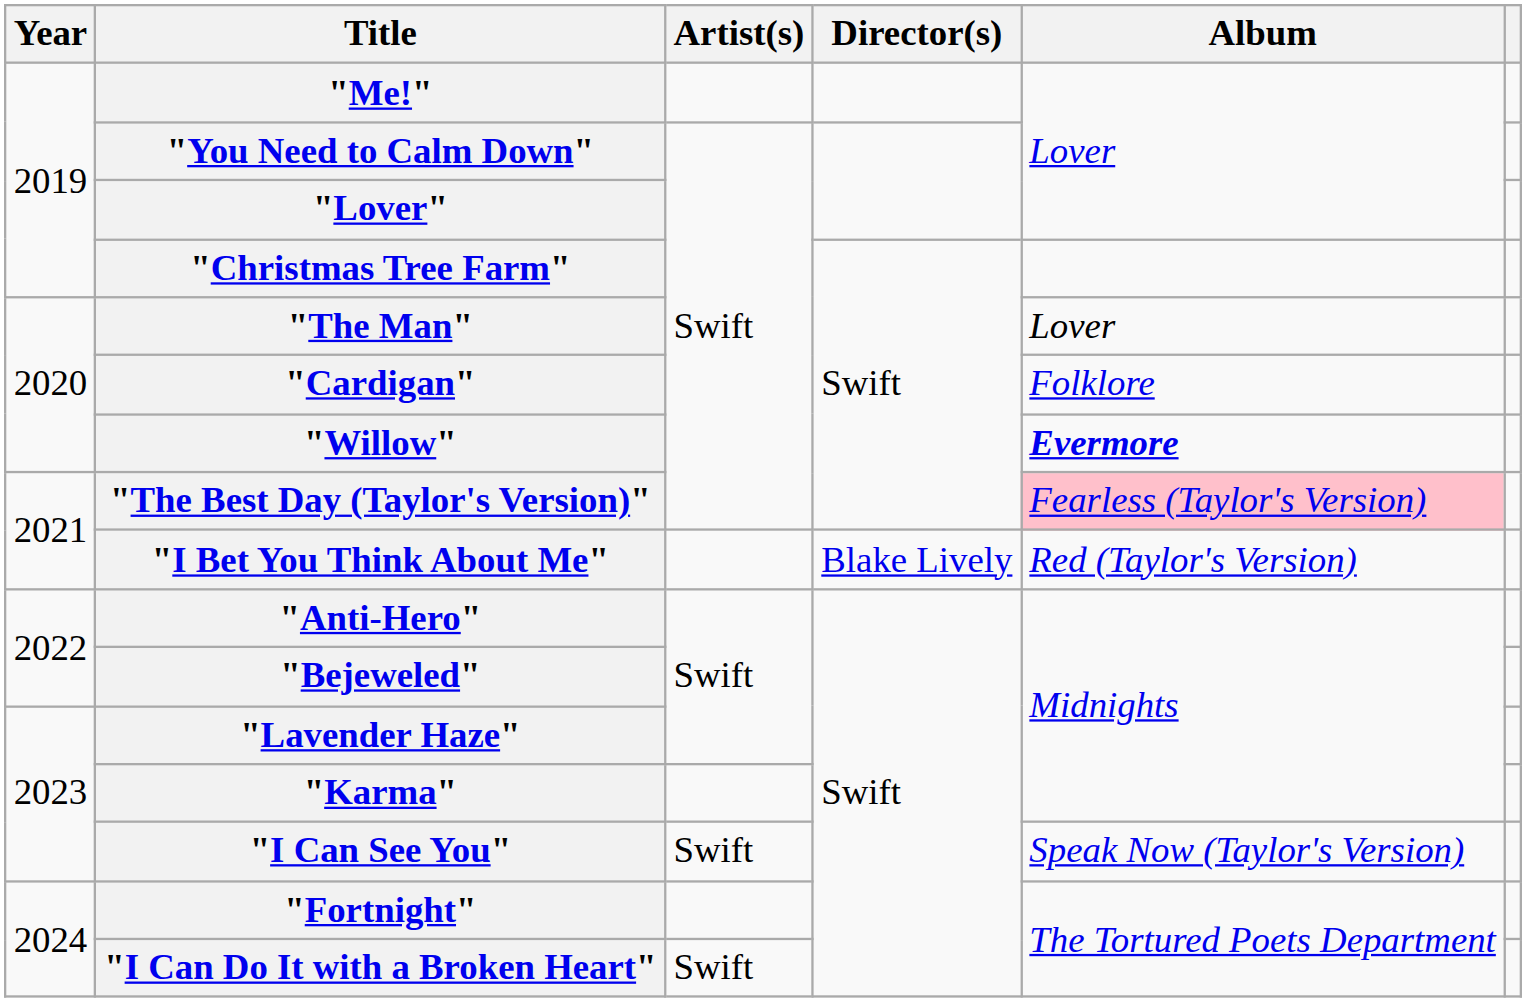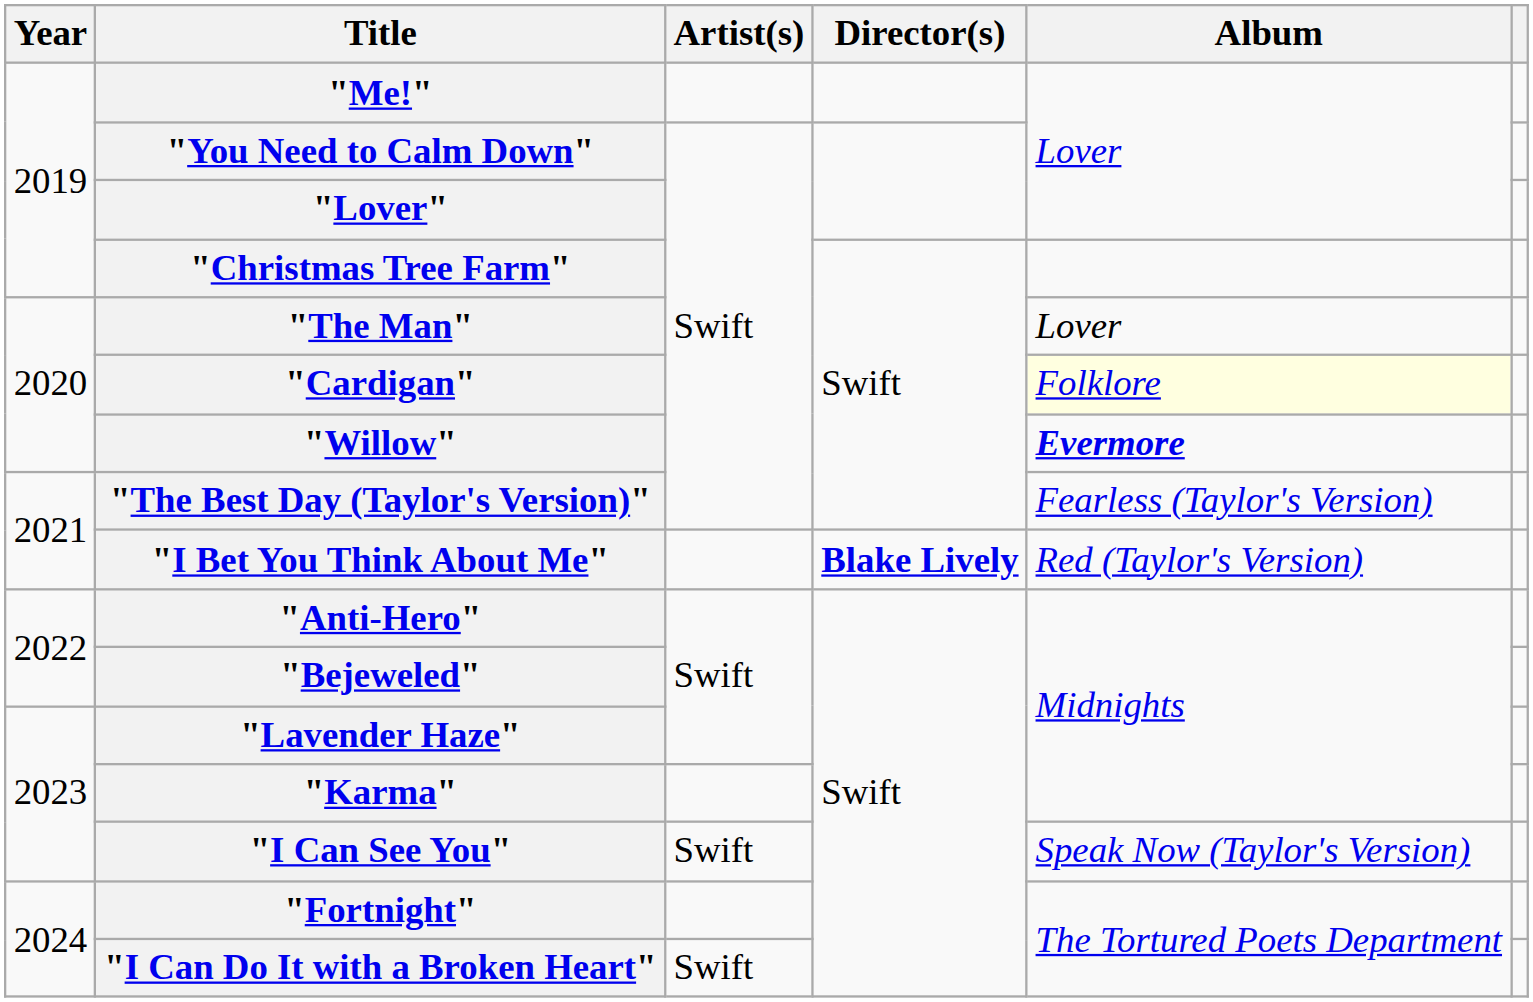(1092, 383) no background -> (1098, 383) lightyellow background
(1228, 500) pink background -> (1234, 500) no background
(917, 558) normal -> (920, 558) bold
